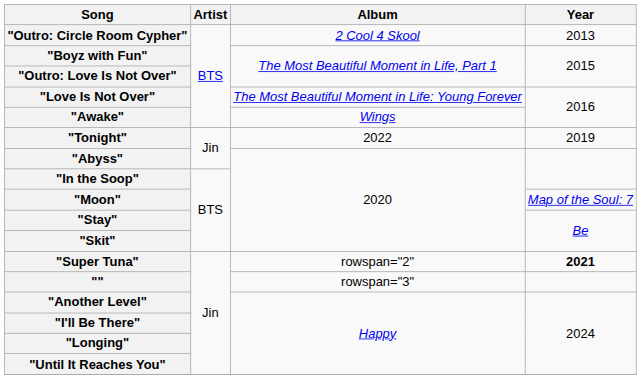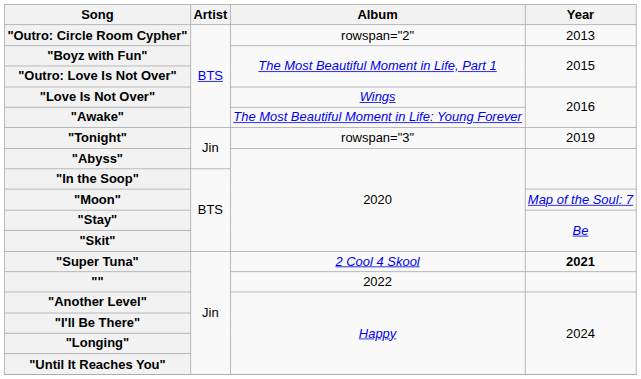(378, 35) 2 Cool 4 Skool -> (378, 35) rowspan="2"
(378, 96) The Most Beautiful Moment in Life: Young Forever -> (378, 96) Wings
(378, 117) Wings -> (378, 117) The Most Beautiful Moment in Life: Young Forever
(378, 138) 2022 -> (378, 138) rowspan="3"
(378, 261) rowspan="2" -> (378, 261) 2 Cool 4 Skool
(378, 281) rowspan="3" -> (378, 281) 2022
